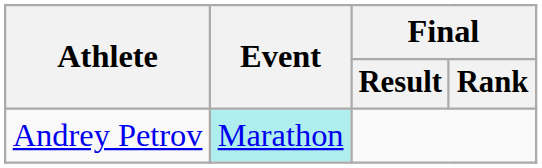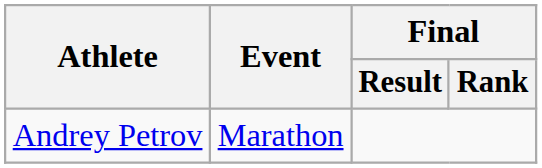(281, 135) paleturquoise background -> (281, 135) no background
